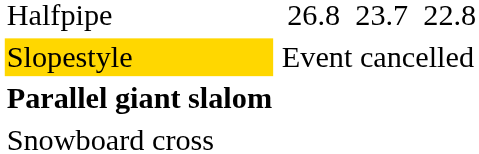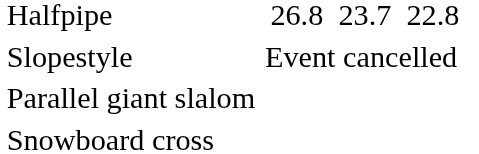(70, 56) gold background -> (70, 56) no background
(139, 98) bold -> (131, 98) normal
